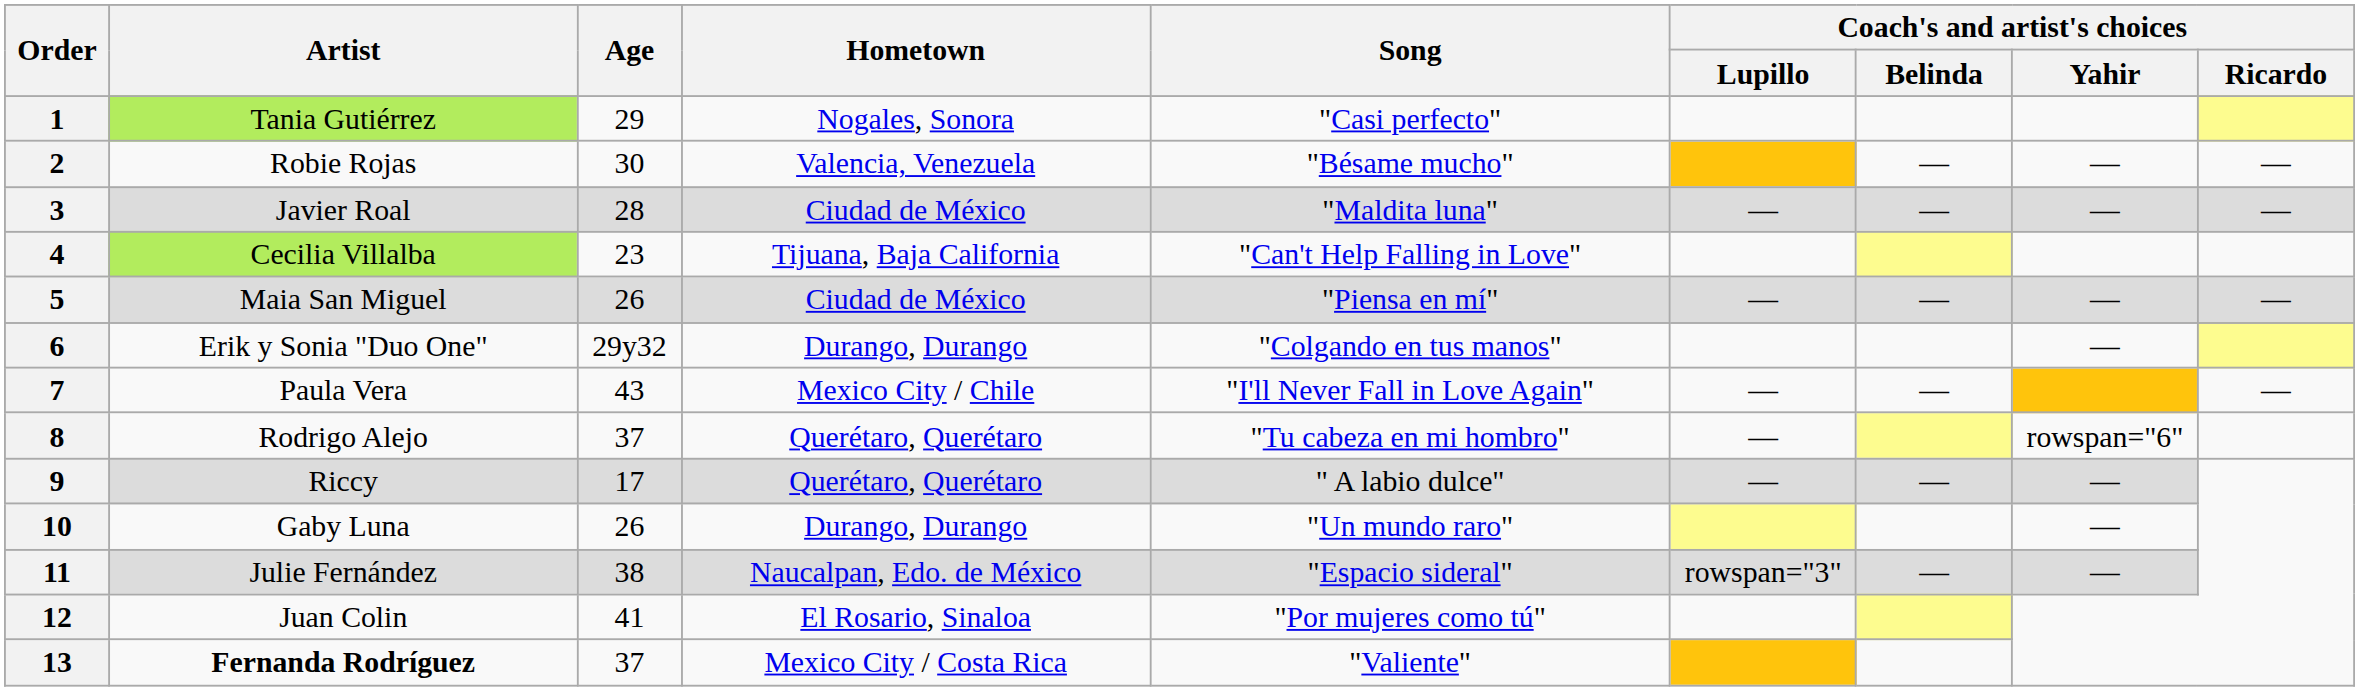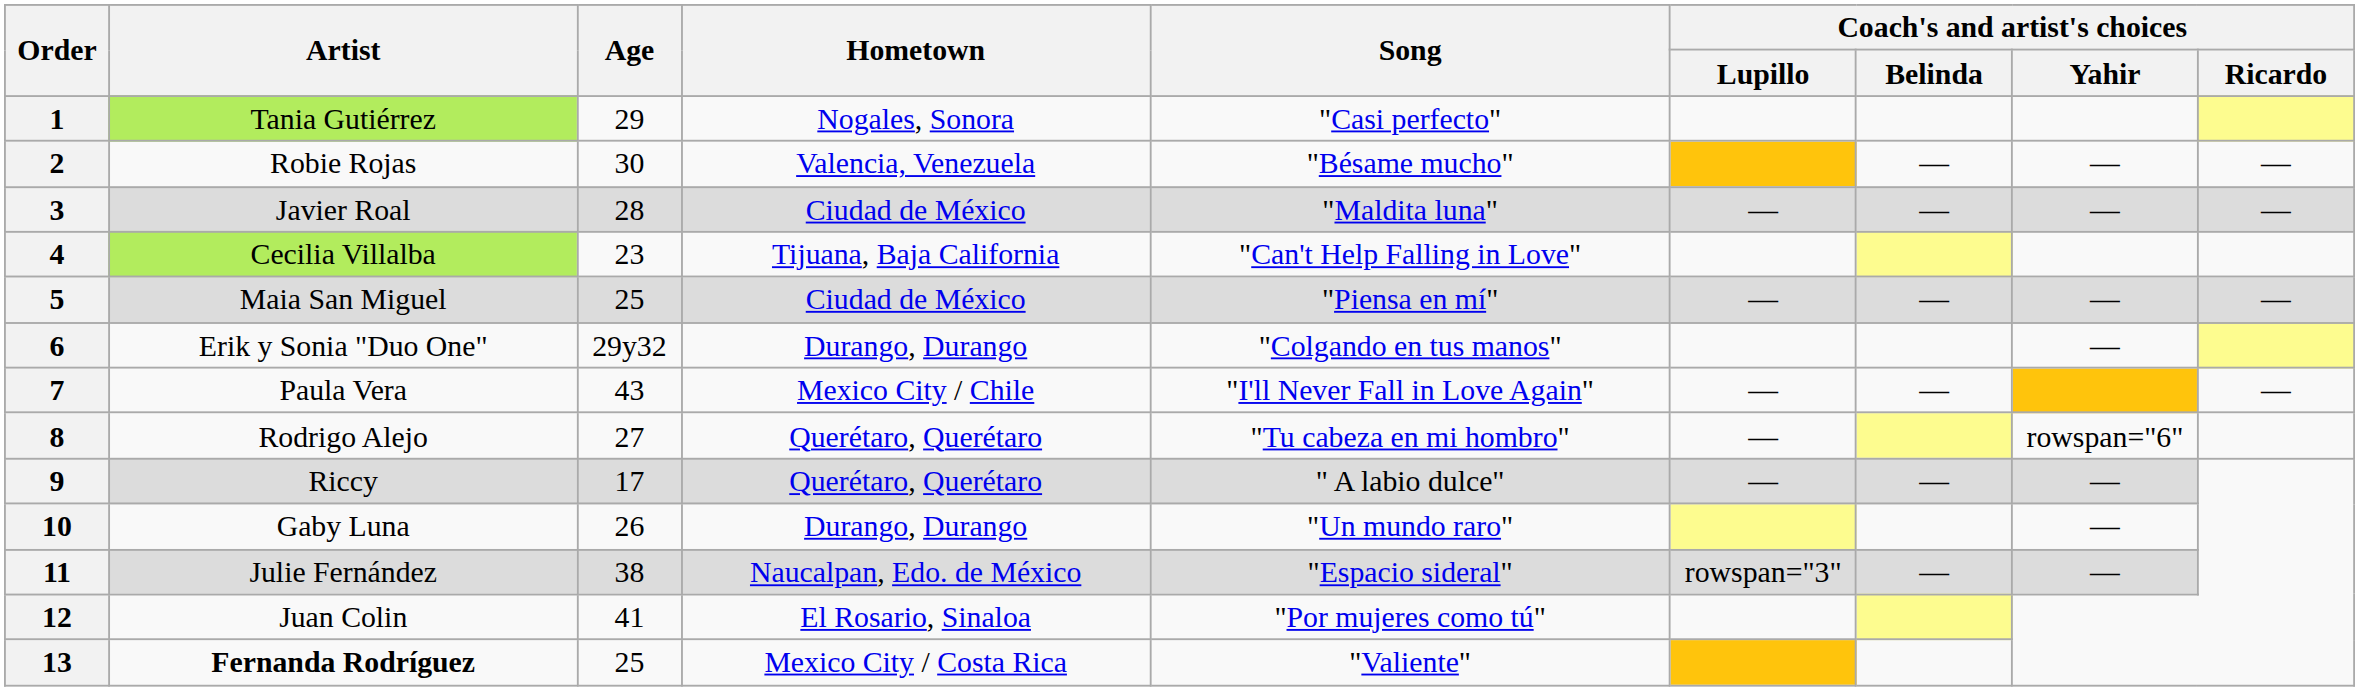(629, 300) 26 -> (629, 300) 25
(629, 436) 37 -> (629, 436) 27
(629, 662) 37 -> (629, 662) 25
